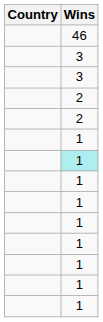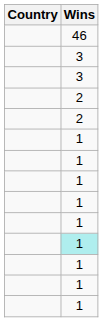(79, 160) paleturquoise background -> (79, 160) no background
(79, 243) no background -> (79, 243) paleturquoise background
